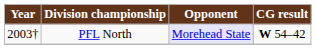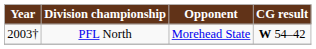(211, 34) lavender background -> (211, 34) no background
